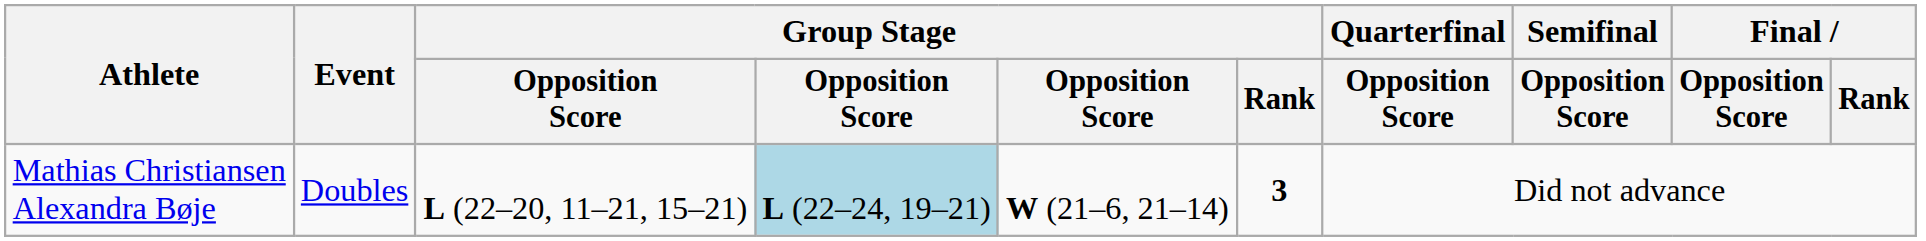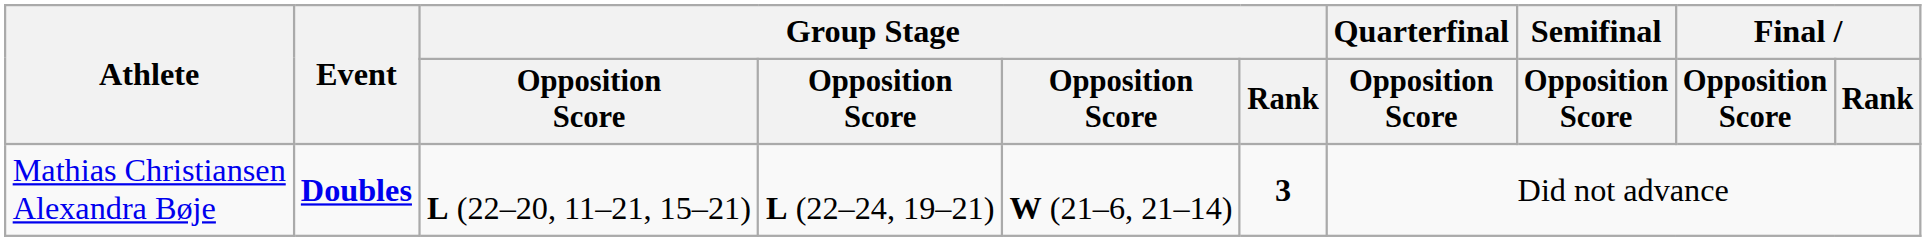(355, 189) normal -> (356, 189) bold
(877, 208) lightblue background -> (880, 208) no background
